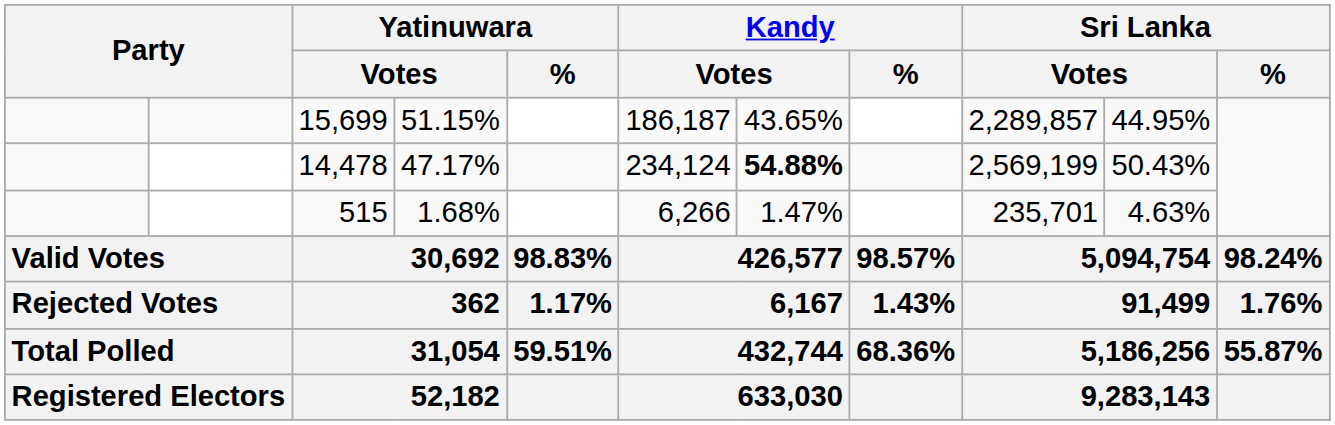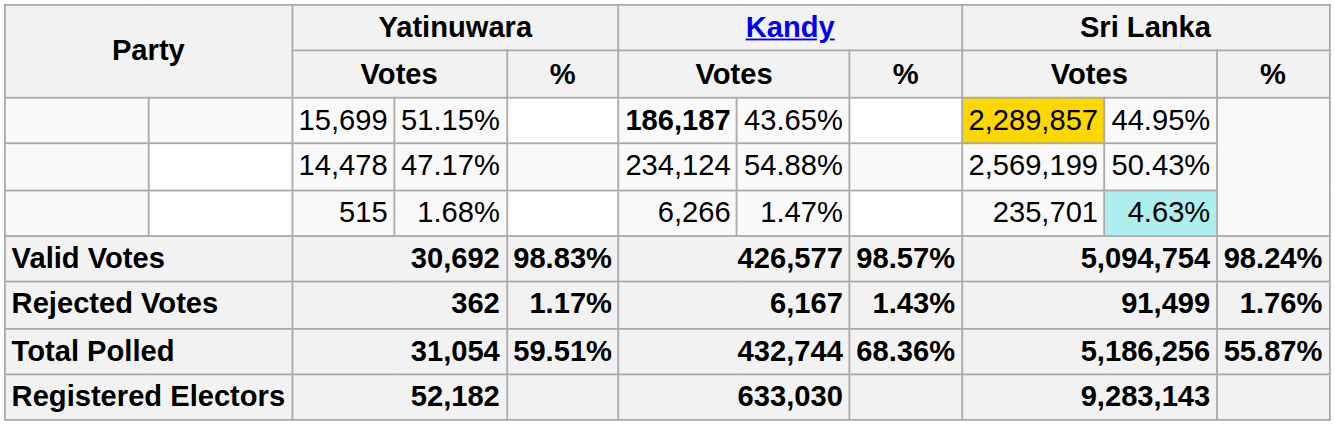(678, 119) normal -> (678, 119) bold
(1033, 119) no background -> (1033, 119) gold background
(793, 166) bold -> (793, 166) normal
(1169, 212) no background -> (1169, 212) paleturquoise background
